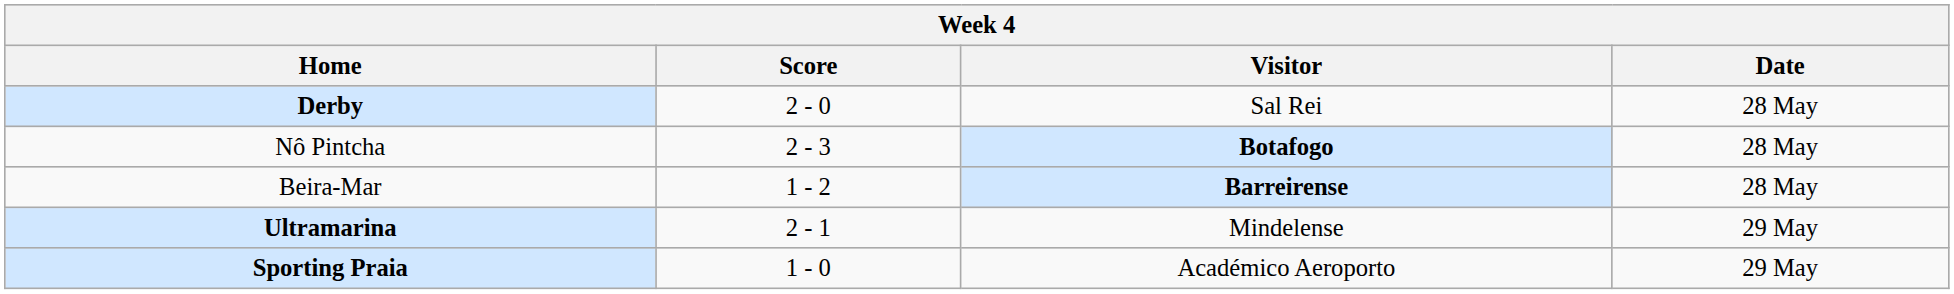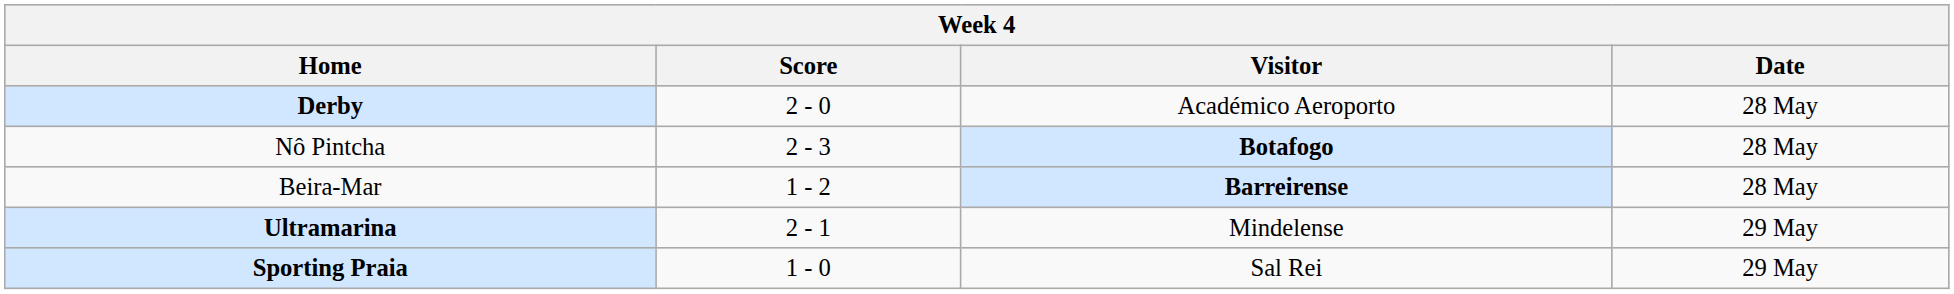(1286, 106) Sal Rei -> (1286, 106) Académico Aeroporto
(1286, 268) Académico Aeroporto -> (1286, 268) Sal Rei
